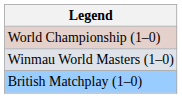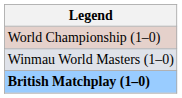(75, 81) normal -> (79, 81) bold
